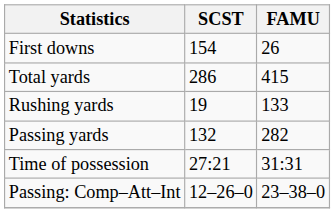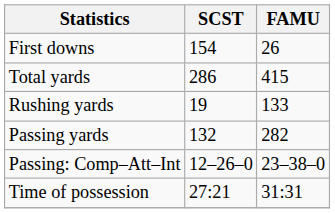rows swapped: (95, 192) <-> (79, 163)
